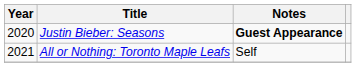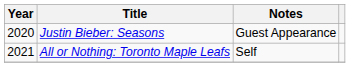(289, 33) bold -> (286, 33) normal
